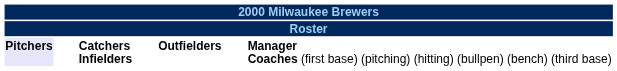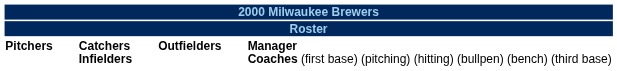(29, 45) lavender background -> (29, 45) no background
